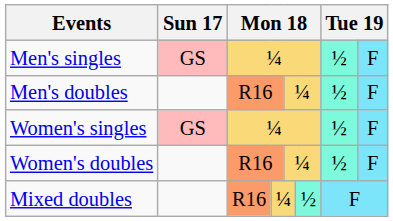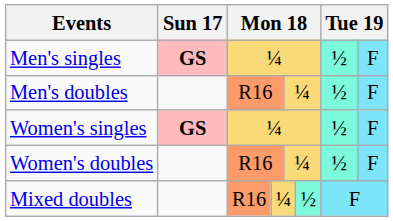(193, 57) normal -> (193, 57) bold
(193, 128) normal -> (193, 128) bold
